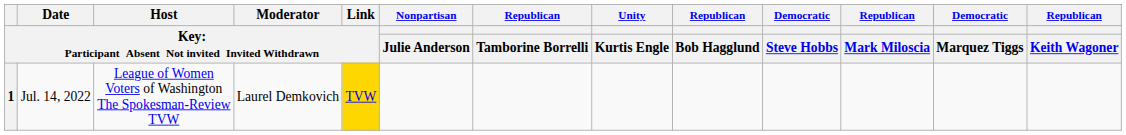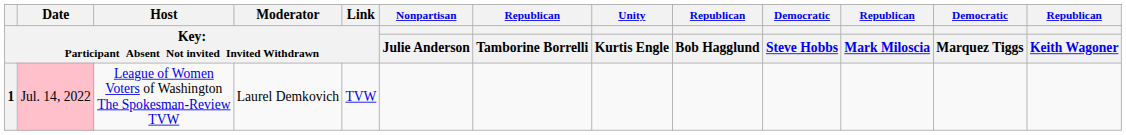(56, 96) no background -> (56, 96) pink background
(361, 96) gold background -> (361, 96) no background
